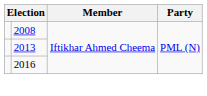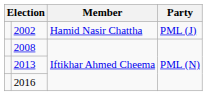+ row: (25, 30)
